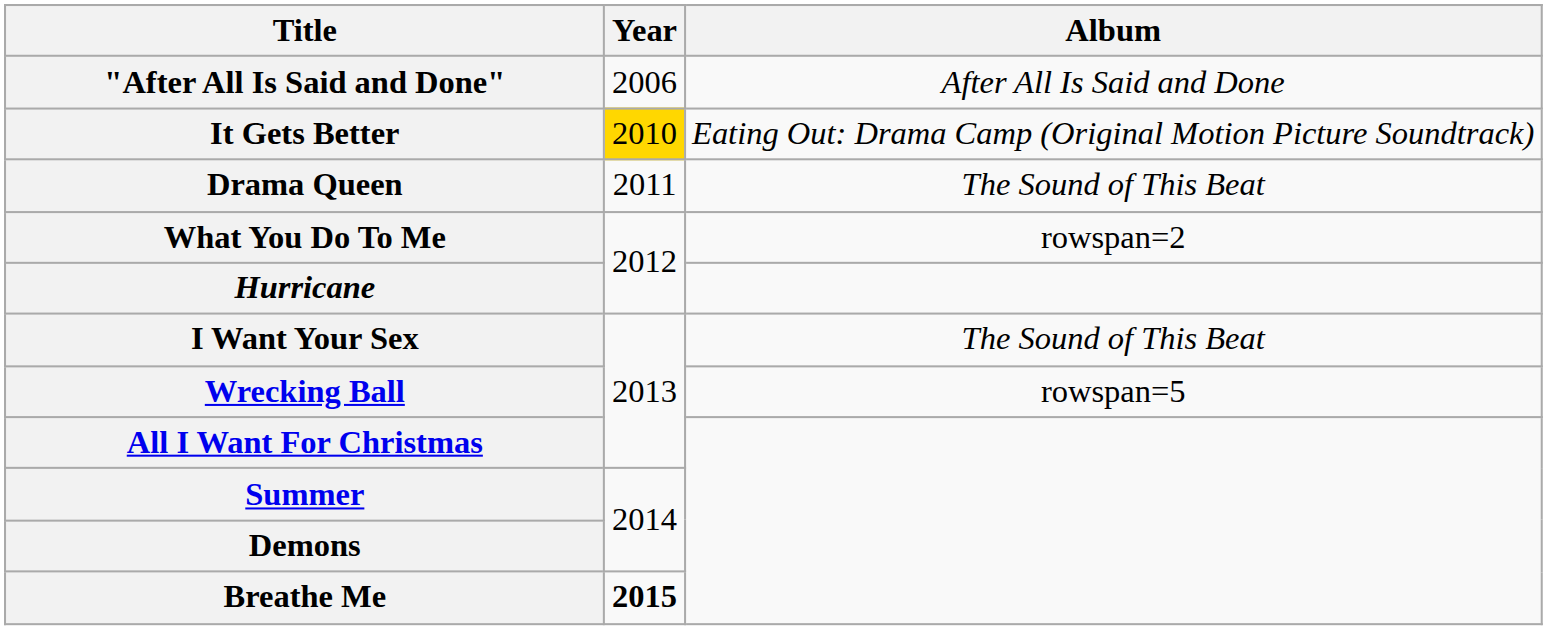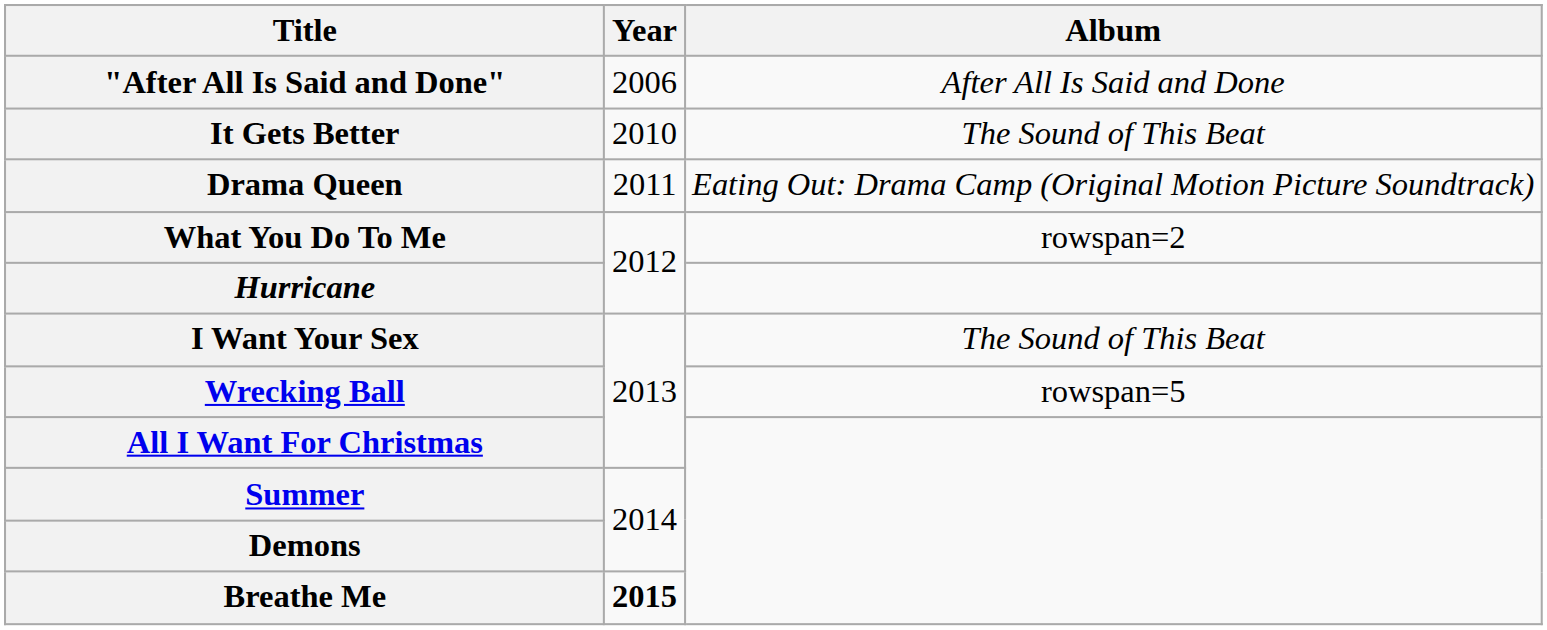(645, 133) gold background -> (645, 133) no background
(1113, 133) Eating Out: Drama Camp (Original Motion Picture Soundtrack) -> (1113, 133) The Sound of This Beat
(1113, 184) The Sound of This Beat -> (1113, 184) Eating Out: Drama Camp (Original Motion Picture Soundtrack)
